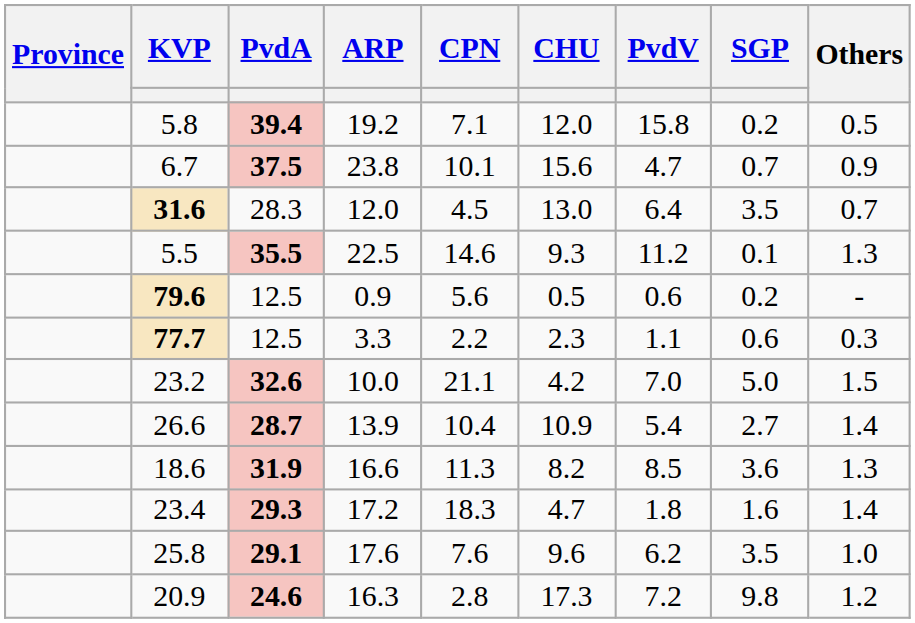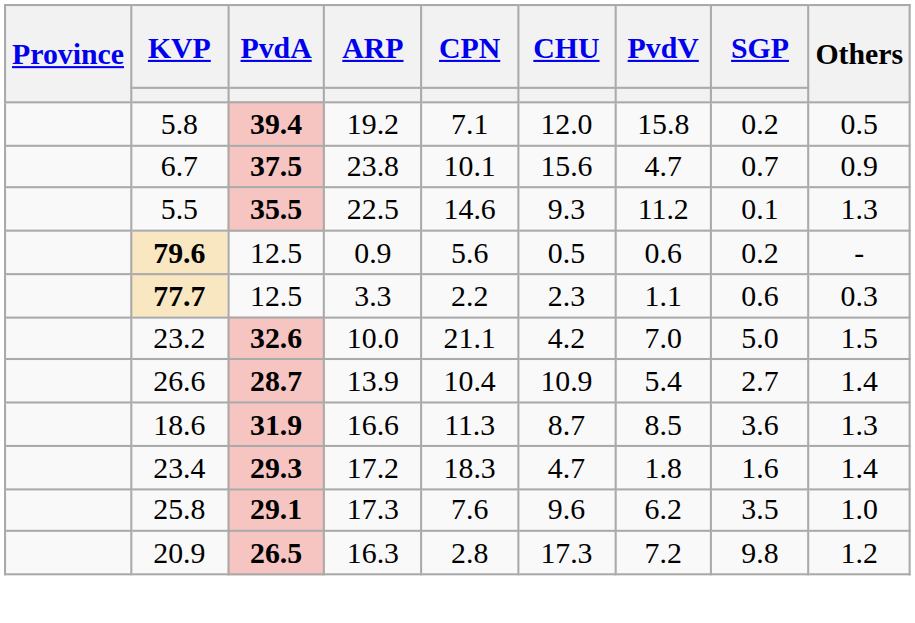- row: (179, 210)
(566, 467) 8.2 -> (566, 424) 8.7
(373, 553) 17.6 -> (373, 510) 17.3
(276, 596) 24.6 -> (276, 553) 26.5
